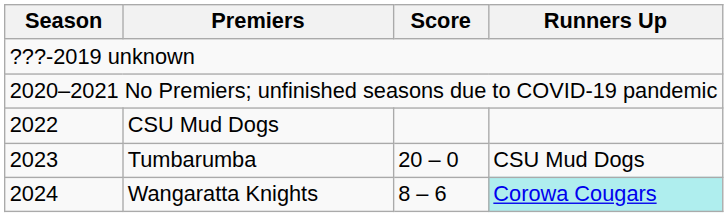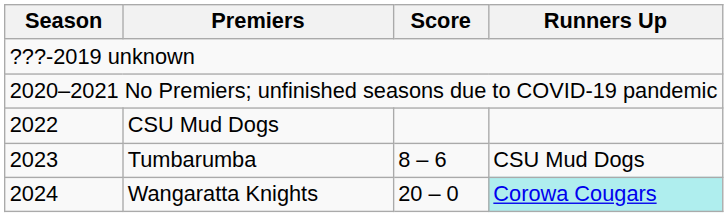(428, 159) 20 – 0 -> (422, 159) 8 – 6
(422, 194) 8 – 6 -> (428, 194) 20 – 0
